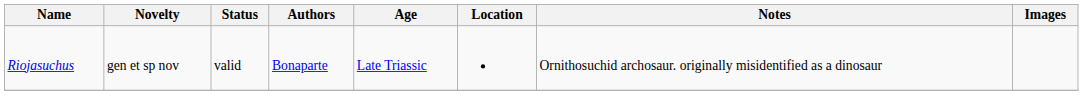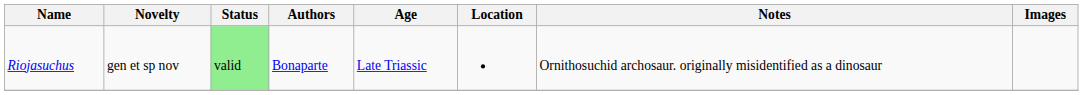(228, 65) no background -> (228, 65) lightgreen background
